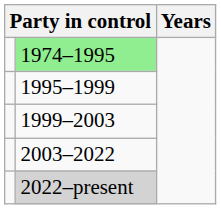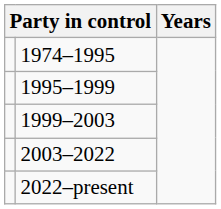(68, 54) lightgreen background -> (68, 54) no background
(77, 187) lightgrey background -> (77, 187) no background
